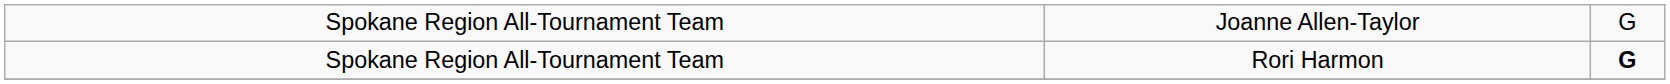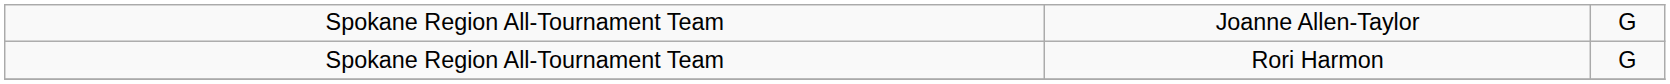(1627, 60) bold -> (1627, 60) normal
